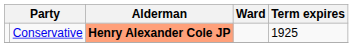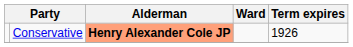(284, 33) 1925 -> (284, 33) 1926
